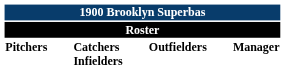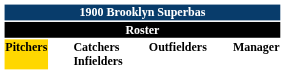(26, 47) no background -> (26, 47) gold background
